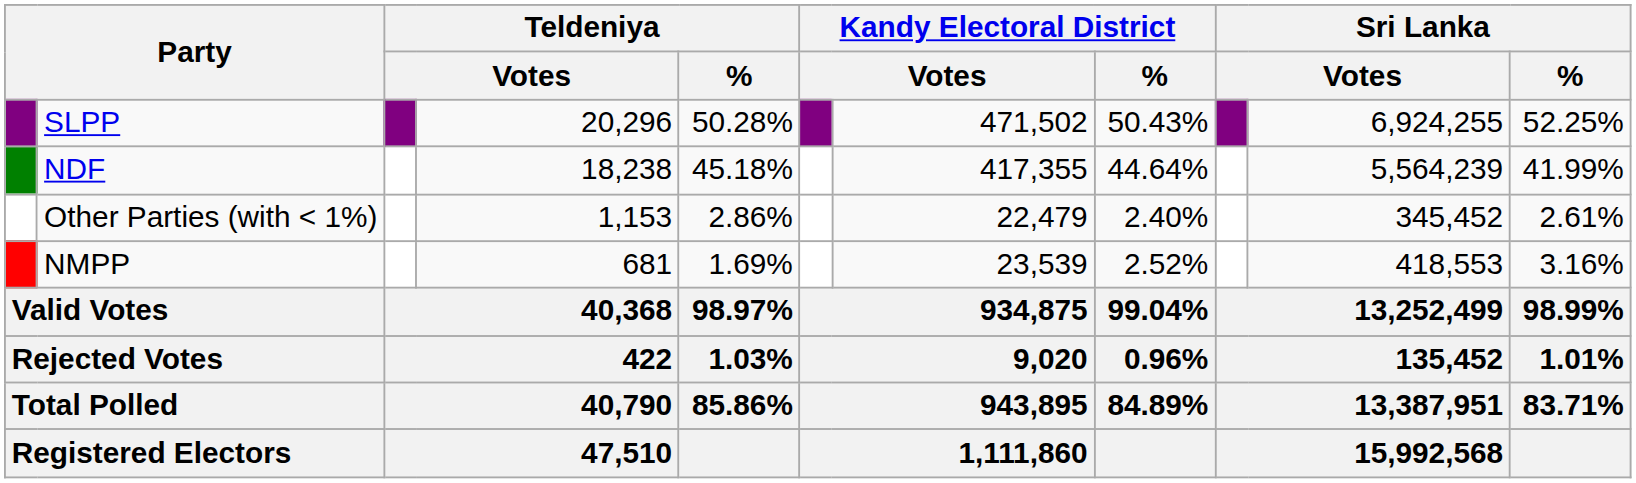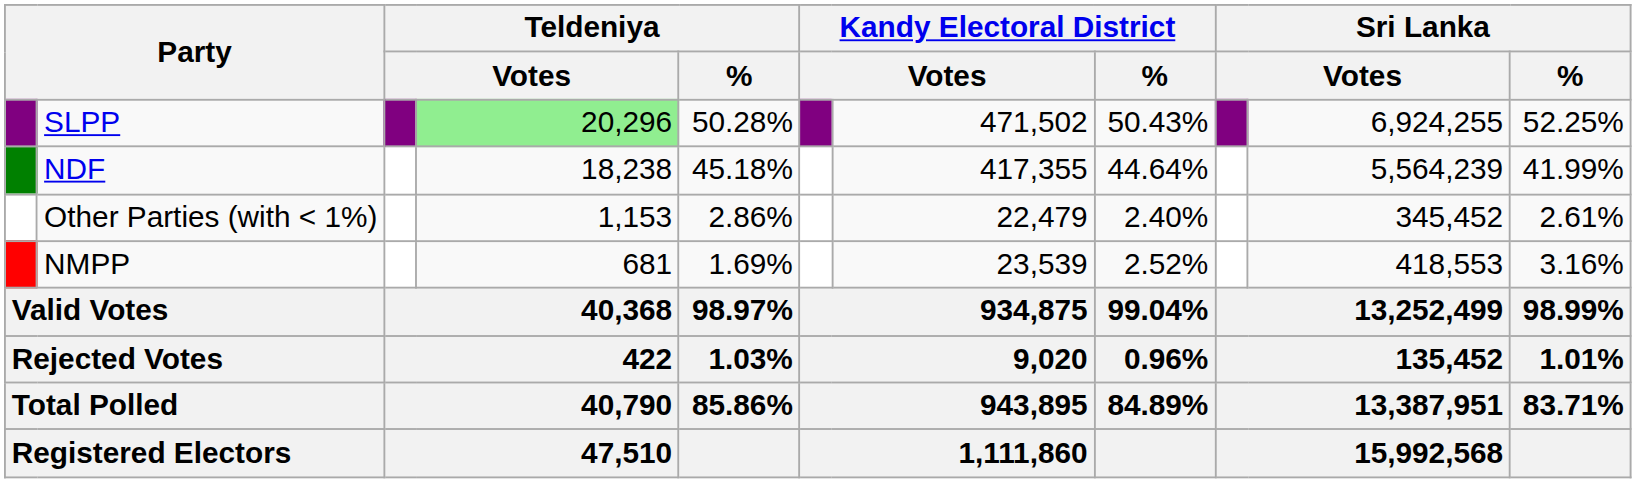(627, 122) no background -> (627, 122) lightgreen background
